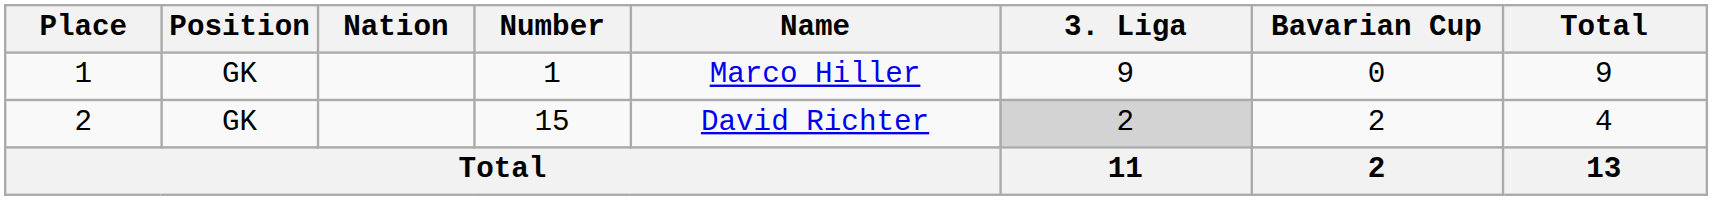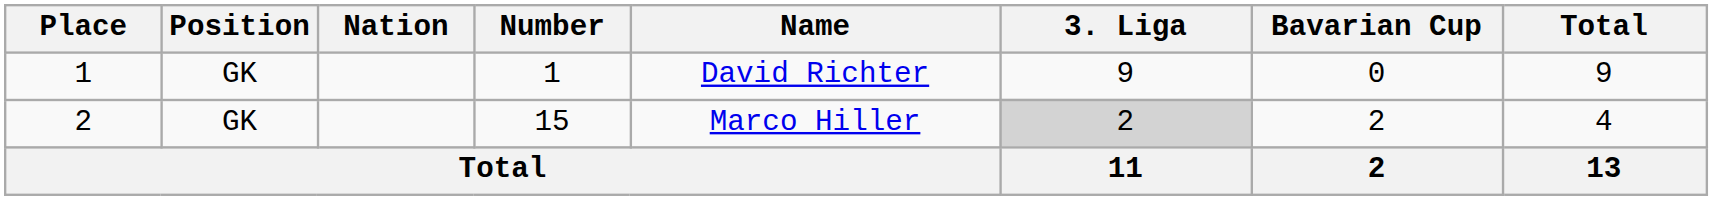(815, 76) Marco Hiller -> (815, 76) David Richter
(815, 124) David Richter -> (815, 124) Marco Hiller
